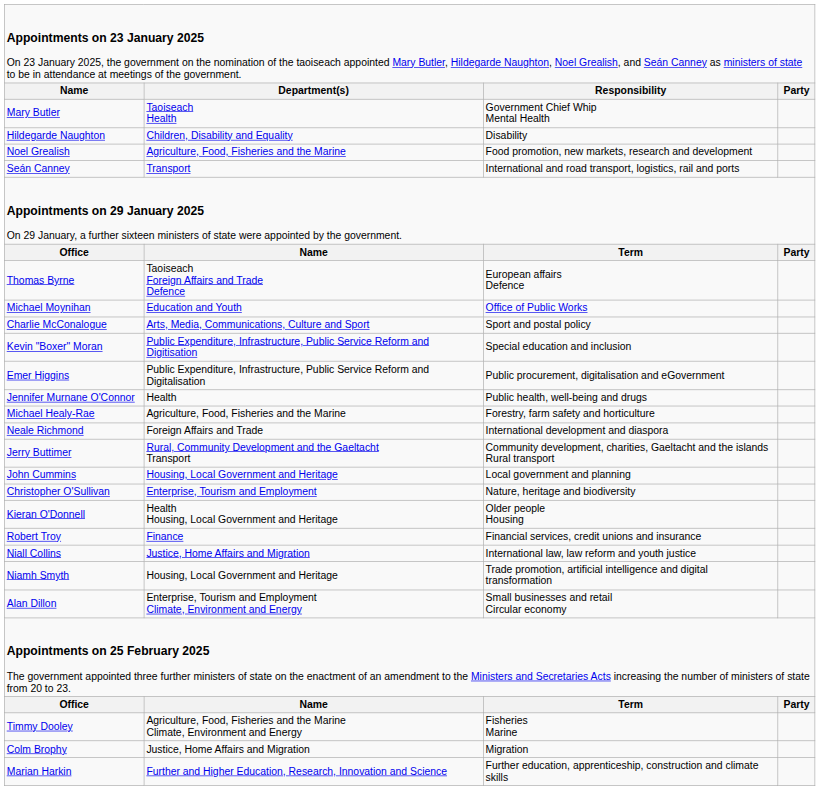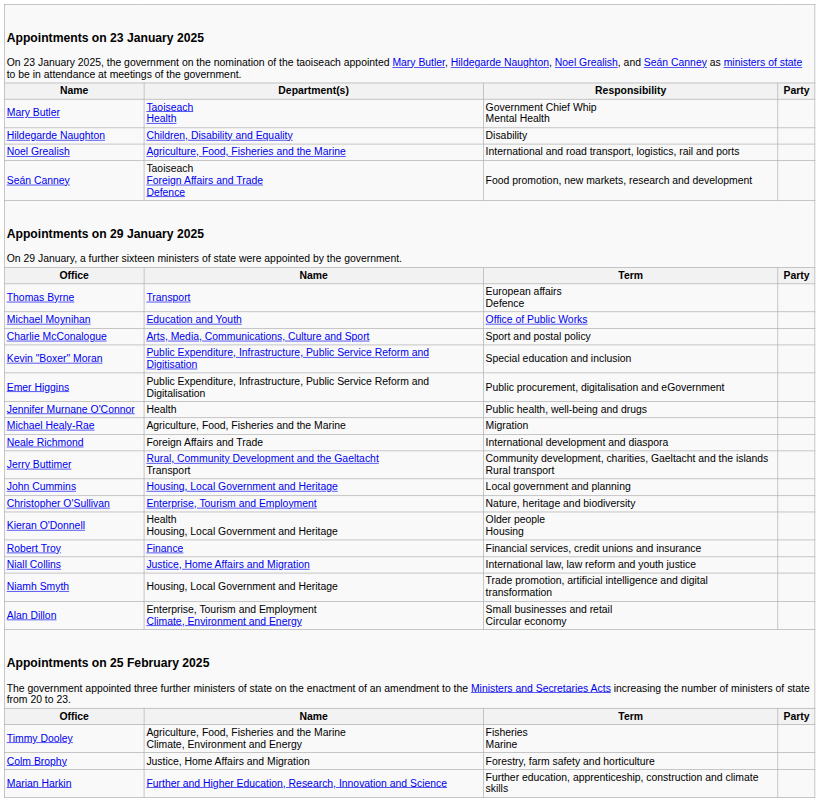(619, 152) Food promotion, new markets, research and development -> (612, 152) International and road transport, logistics, rail and ports
(168, 168) Transport -> (205, 180) Taoiseach Foreign Affairs and Trade Defence
(612, 168) International and road transport, logistics, rail and ports -> (619, 180) Food promotion, new markets, research and development
(205, 280) Taoiseach Foreign Affairs and Trade Defence -> (168, 298) Transport
(570, 414) Forestry, farm safety and horticulture -> (507, 426) Migration
(507, 749) Migration -> (570, 761) Forestry, farm safety and horticulture
